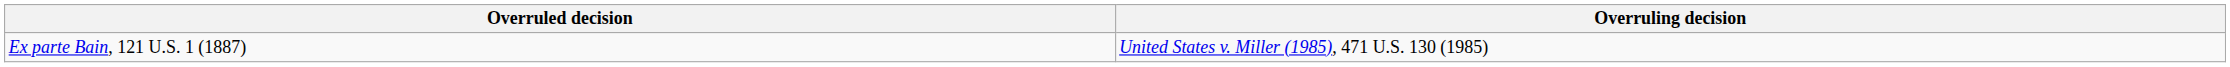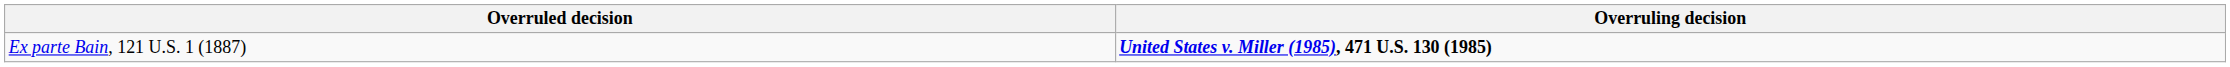(1304, 47) normal -> (1306, 47) bold
